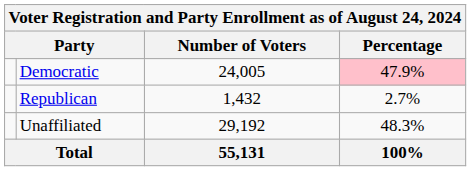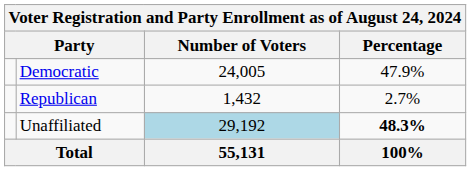(402, 71) pink background -> (402, 71) no background
(242, 125) no background -> (242, 125) lightblue background
(402, 125) normal -> (402, 125) bold
